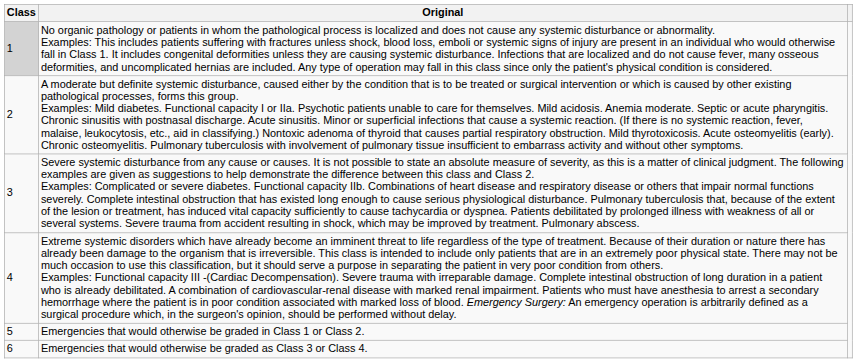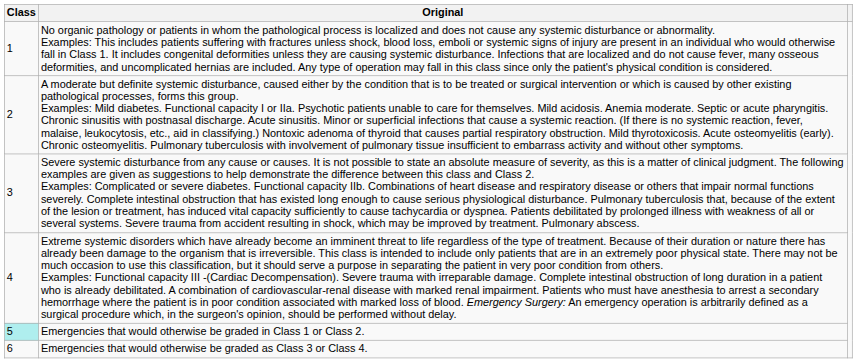(10, 48) lightgrey background -> (10, 48) no background
(10, 331) no background -> (10, 331) paleturquoise background
